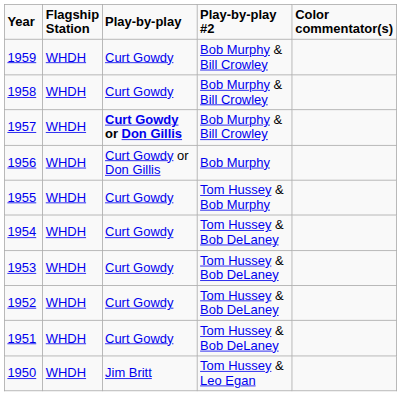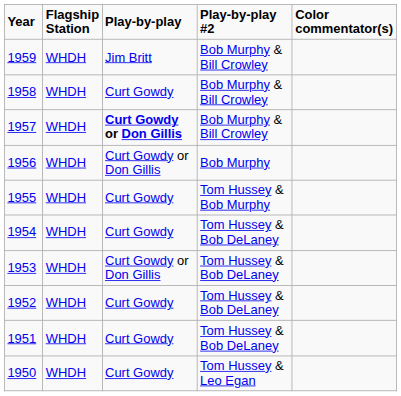(139, 57) Curt Gowdy -> (128, 57) Jim Britt
(139, 268) Curt Gowdy -> (147, 268) Curt Gowdy or Don Gillis
(128, 373) Jim Britt -> (139, 373) Curt Gowdy
